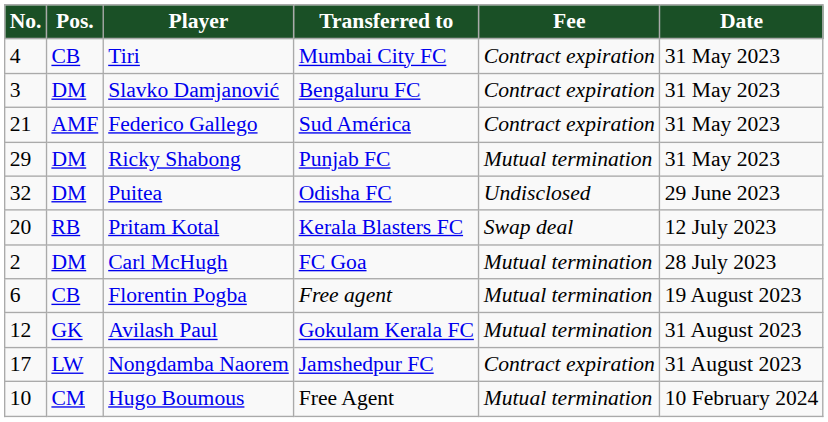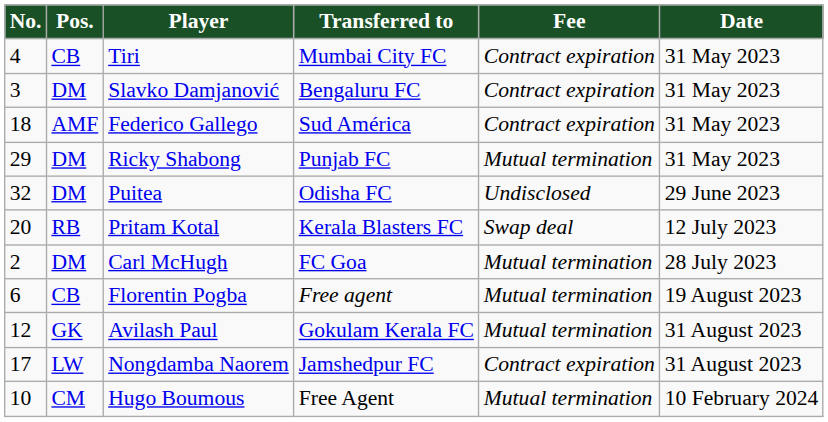(20, 124) 21 -> (20, 124) 18
